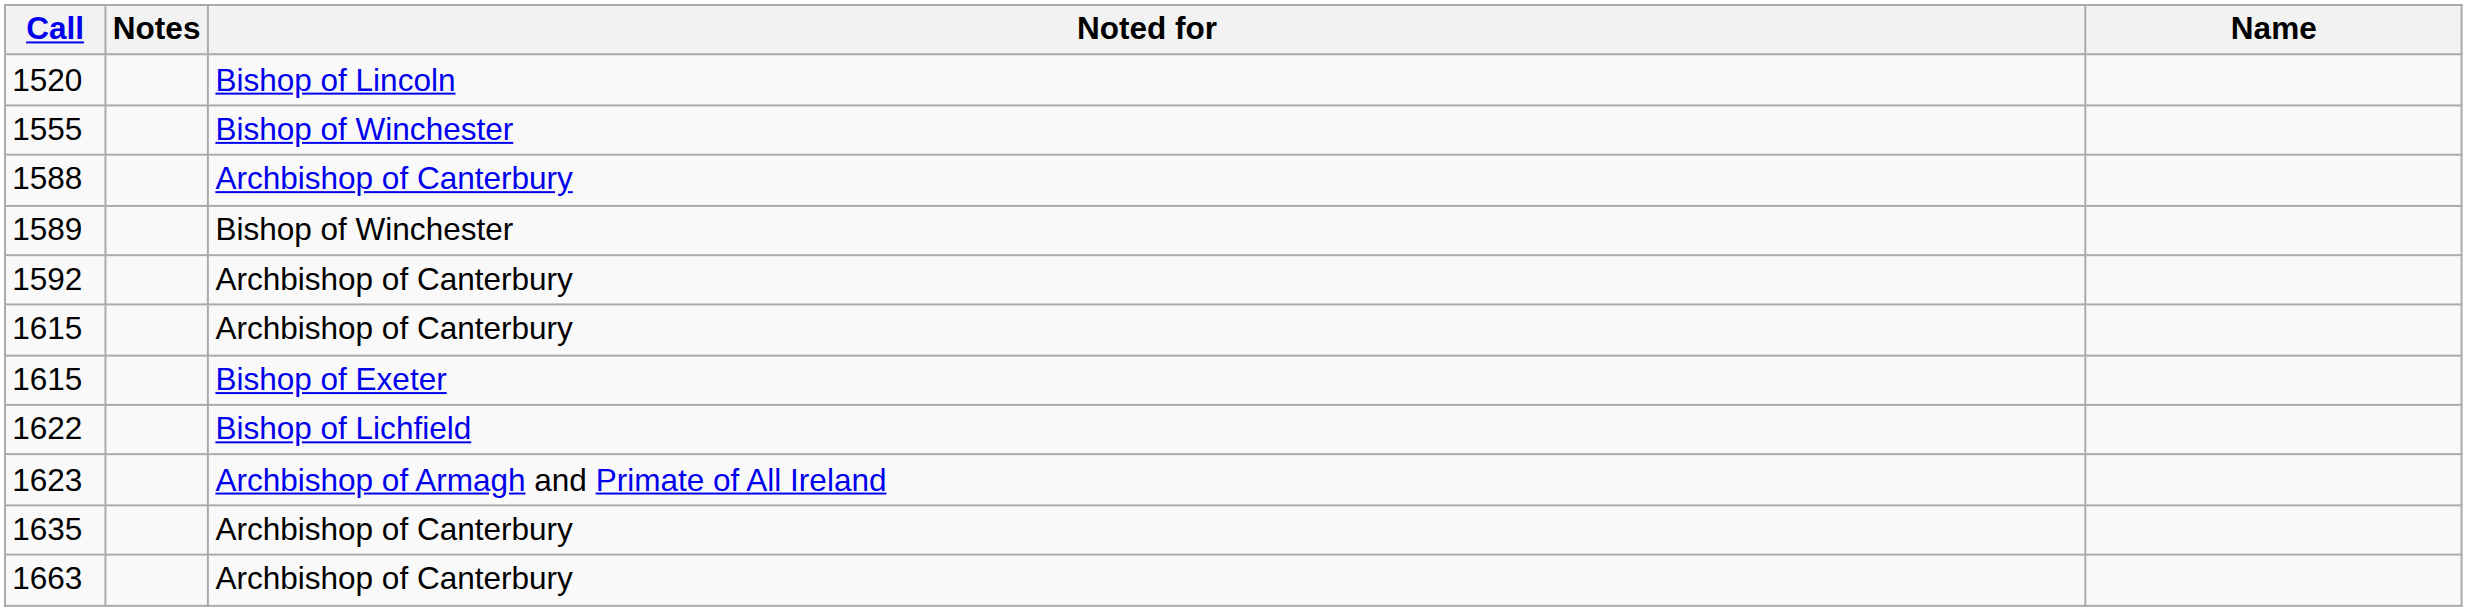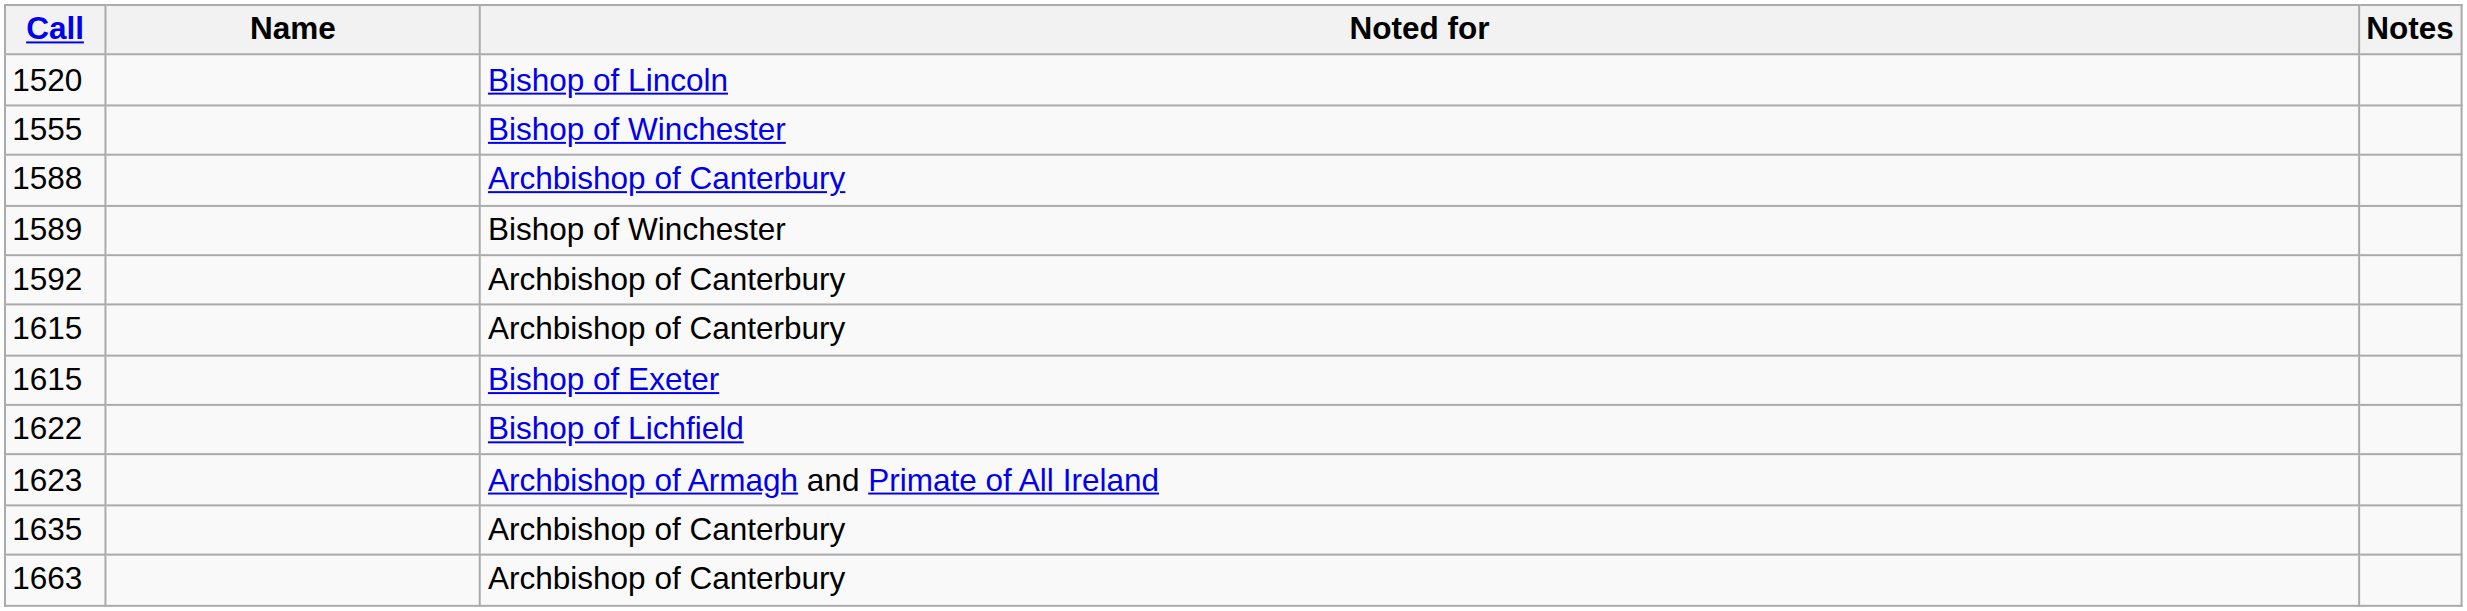columns swapped: (2274, 29) <-> (157, 29)
